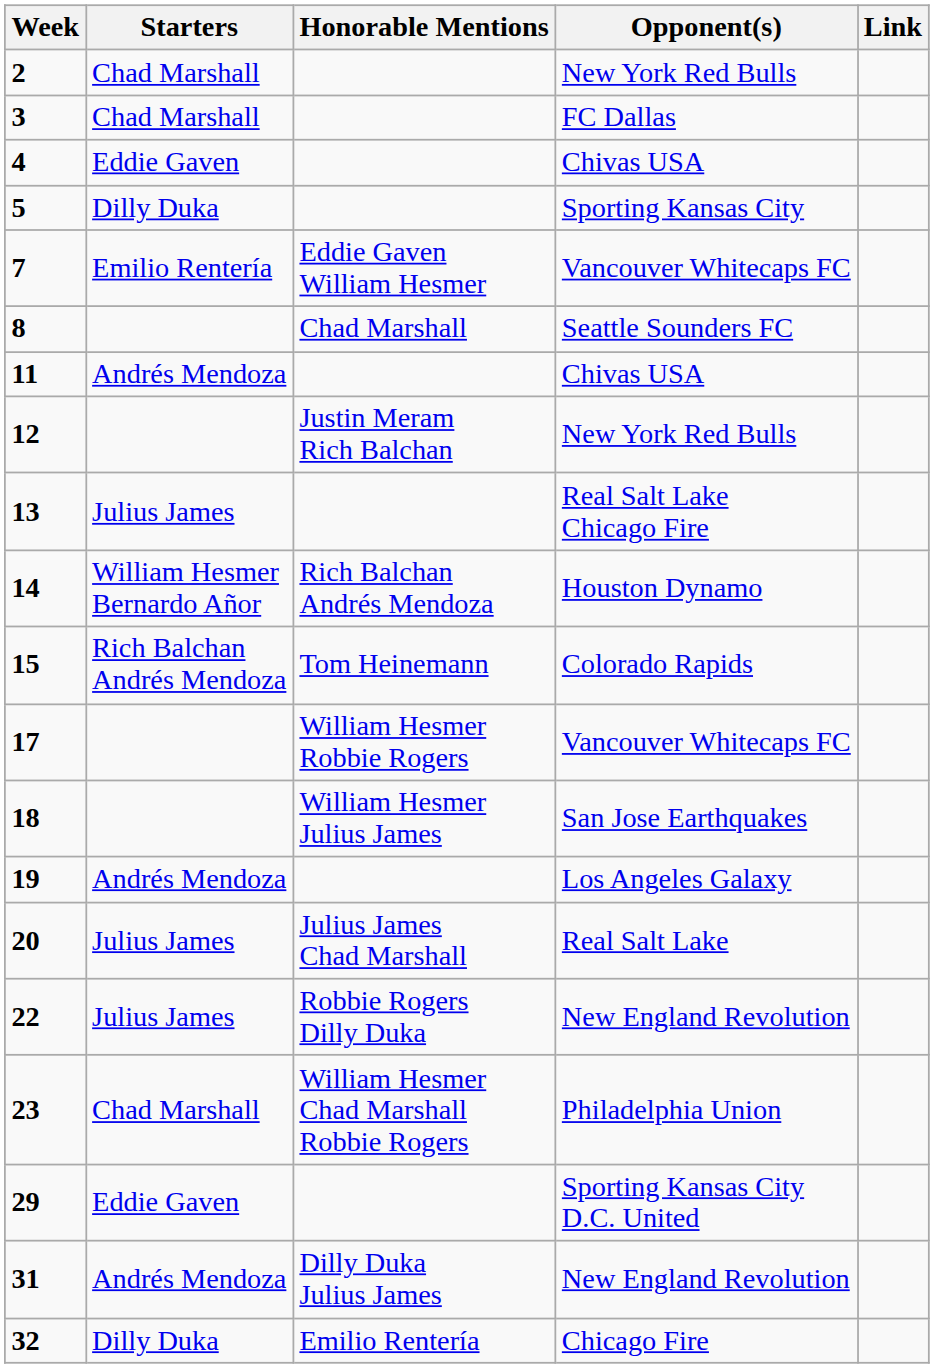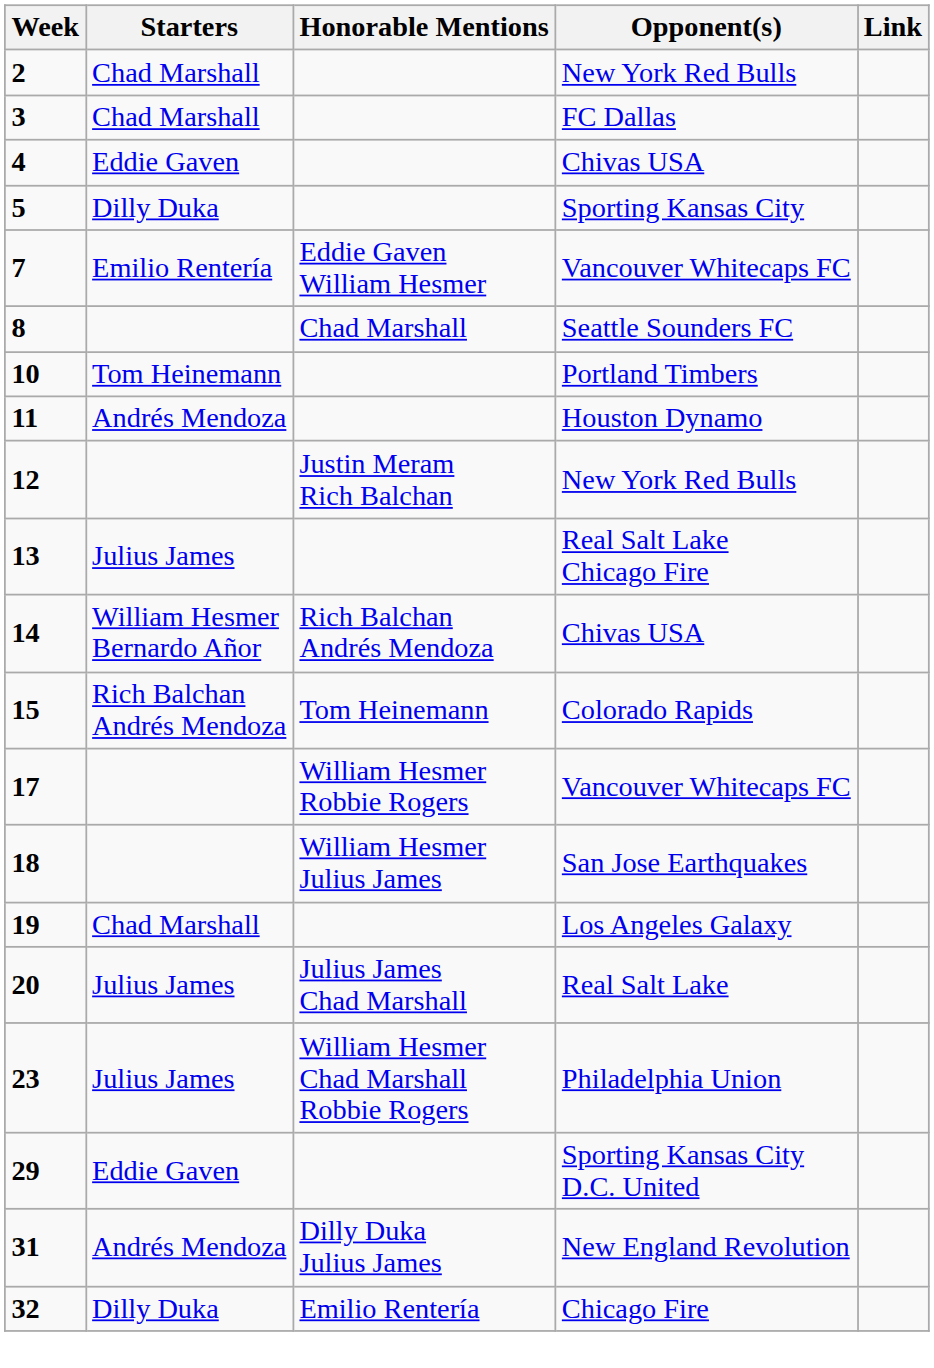+ row: (26, 373)
(633, 373) Chivas USA -> (662, 418) Houston Dynamo
(662, 587) Houston Dynamo -> (633, 632) Chivas USA
(189, 879) Andrés Mendoza -> (176, 924) Chad Marshall
- row: (26, 1016)
(176, 1109) Chad Marshall -> (163, 1077) Julius James
